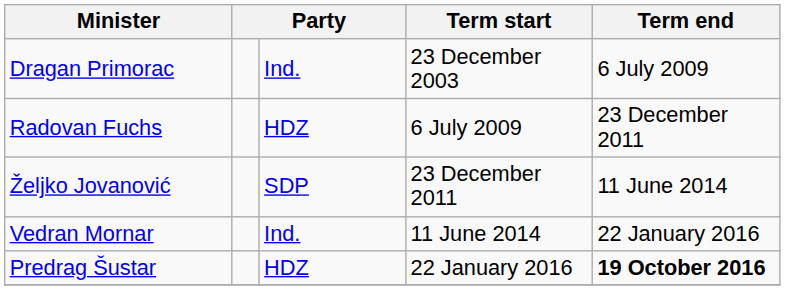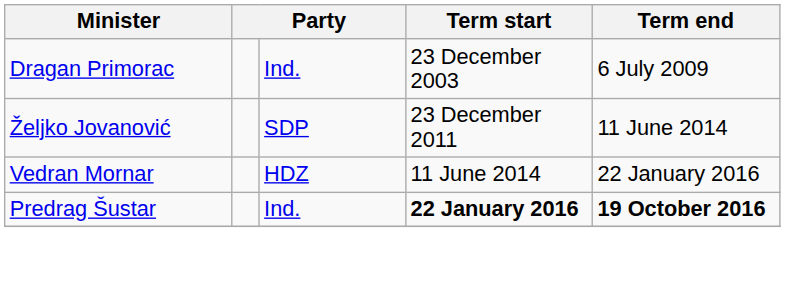- row: (86, 127)
(282, 233) Ind. -> (286, 174) HDZ
(286, 267) HDZ -> (282, 208) Ind.
(492, 267) normal -> (495, 208) bold
